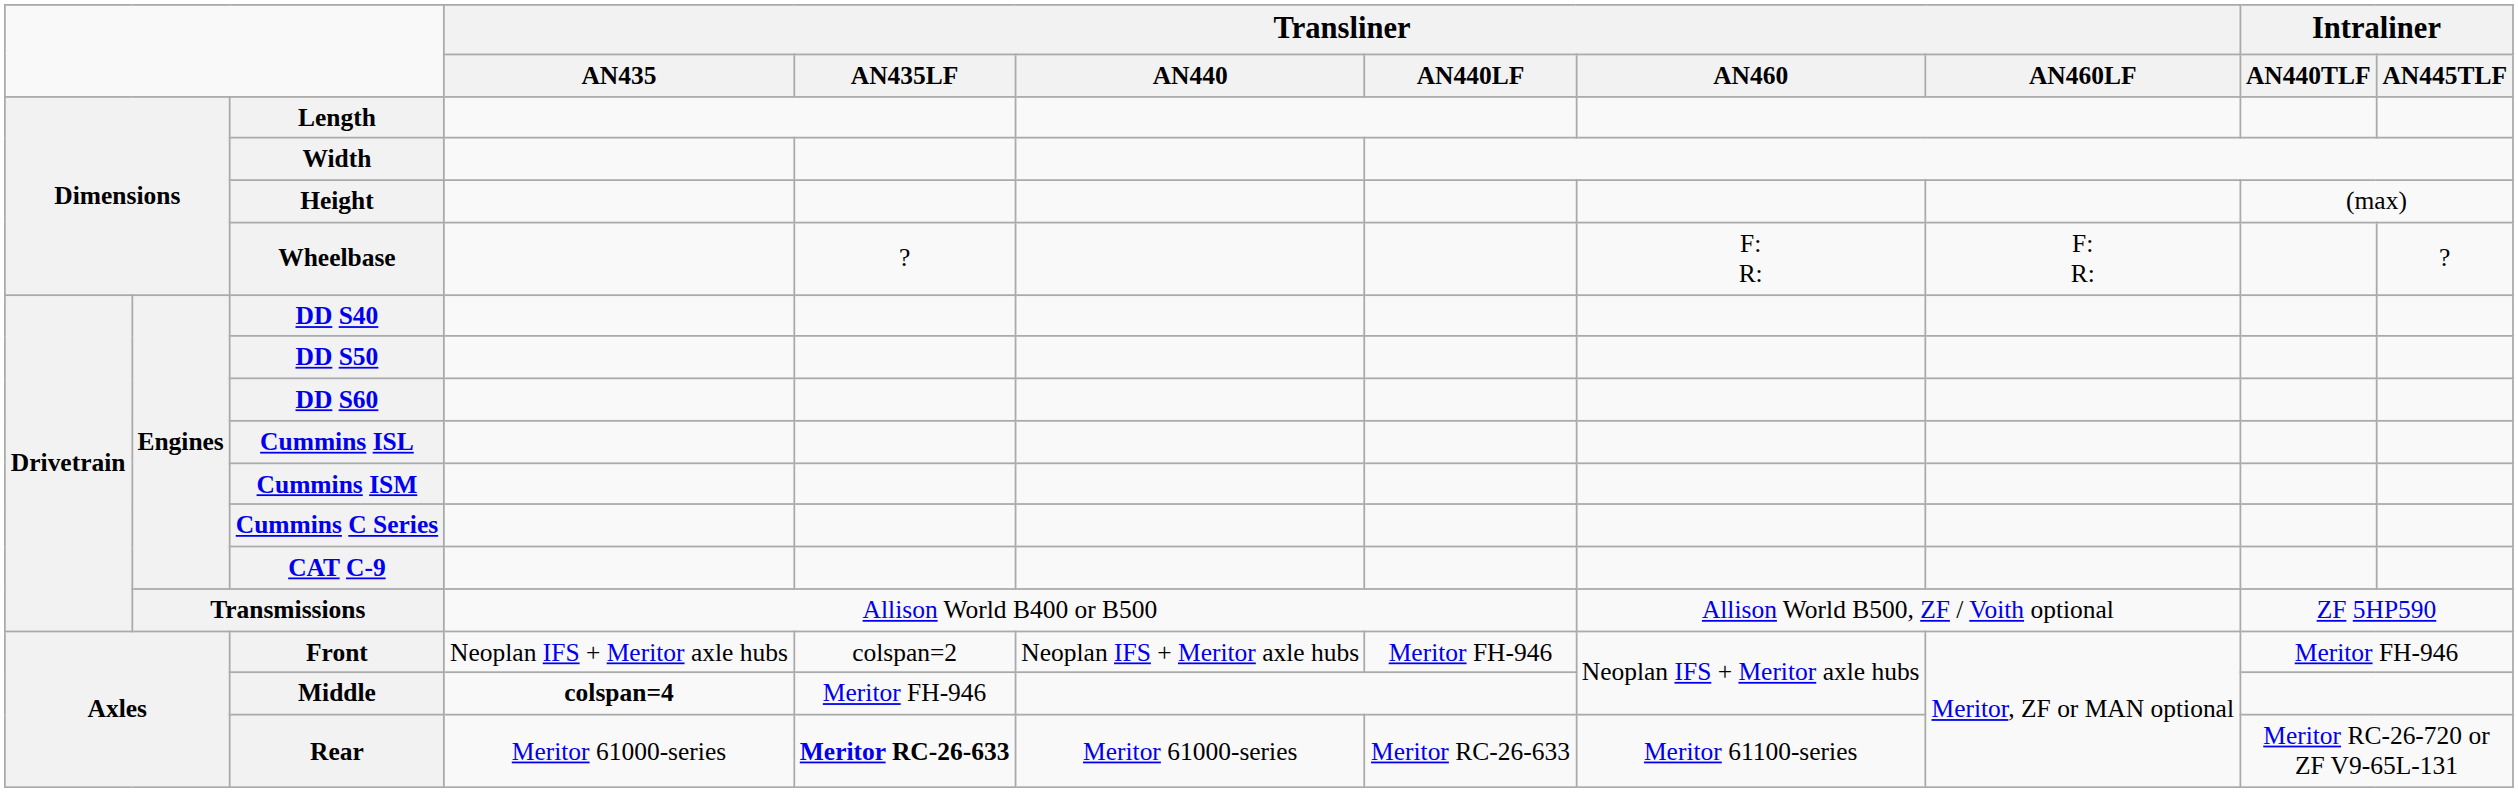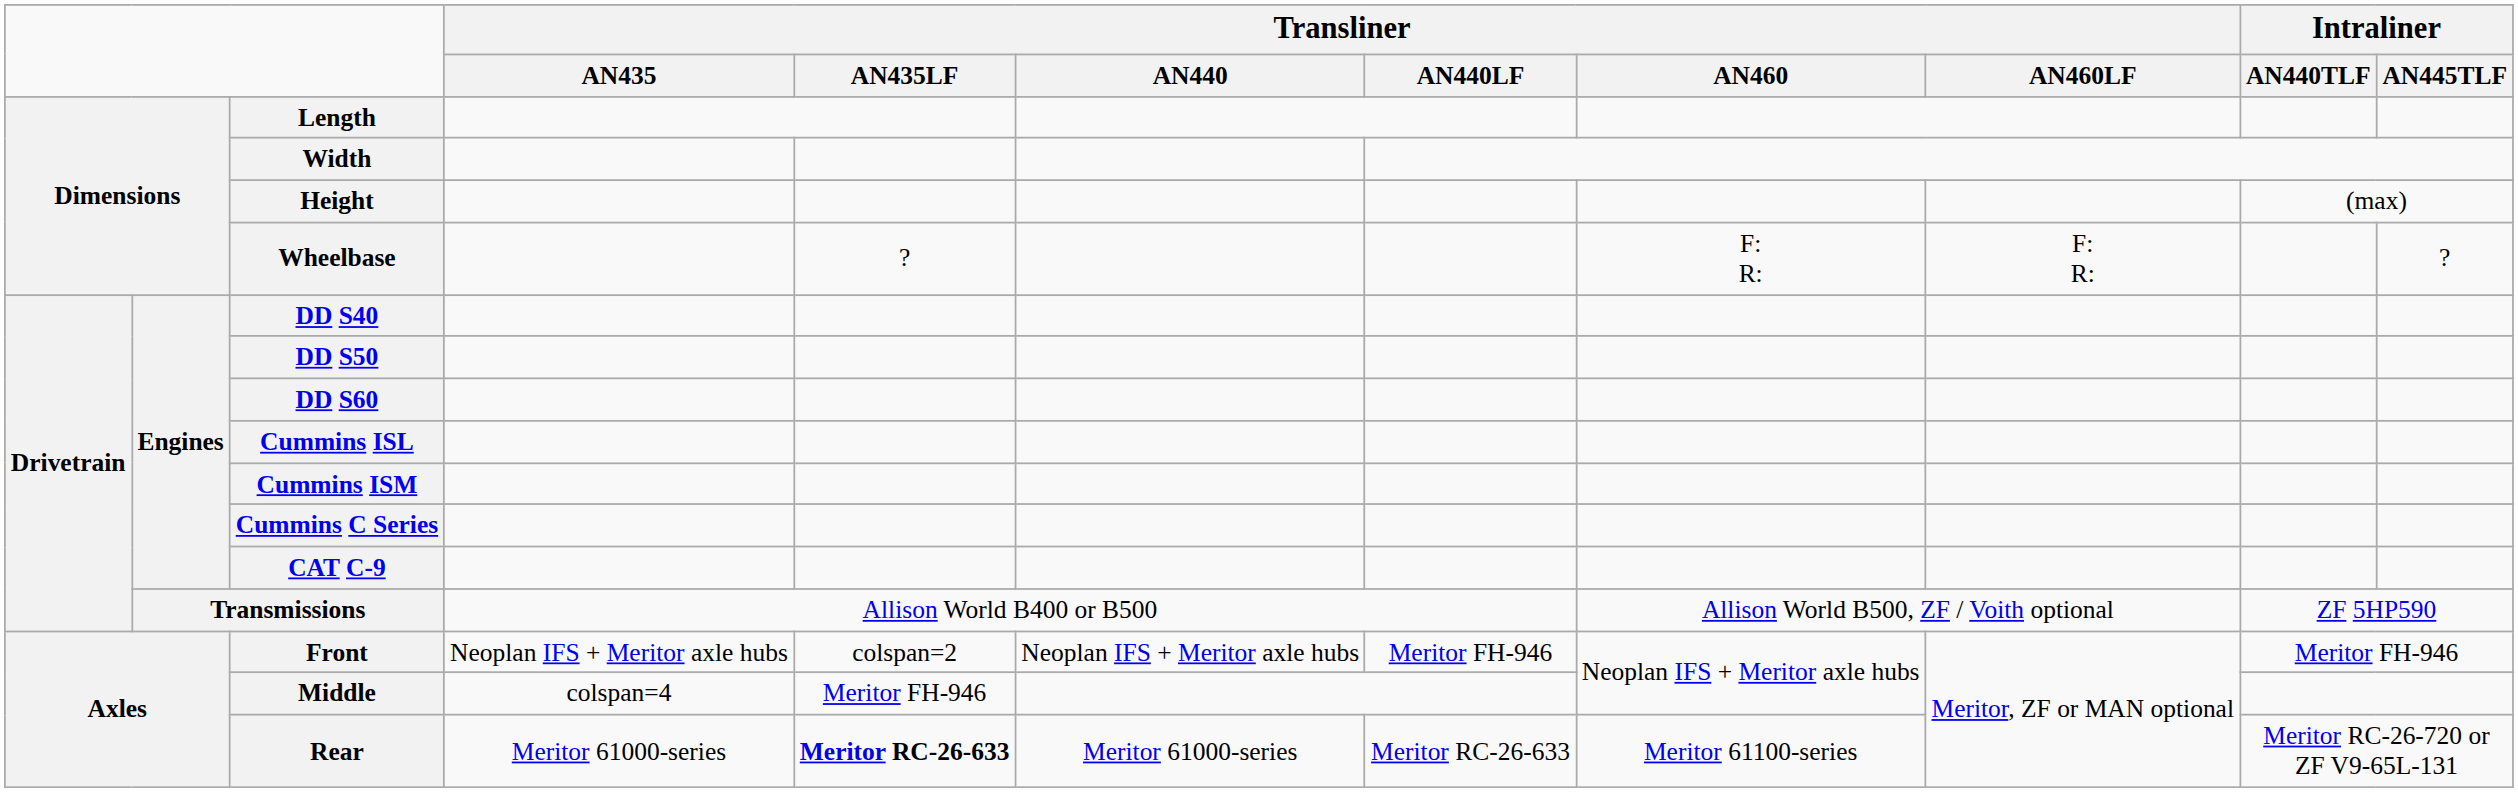(619, 693) bold -> (619, 693) normal
